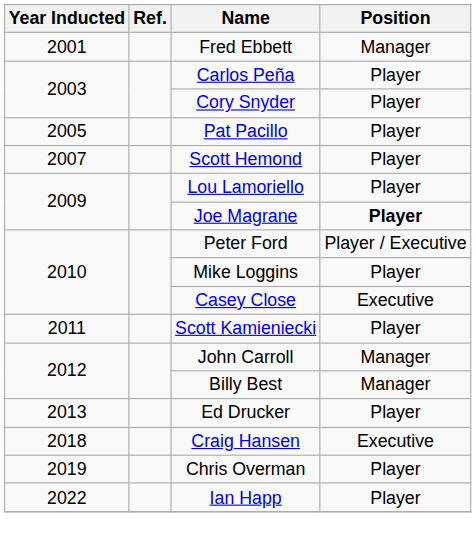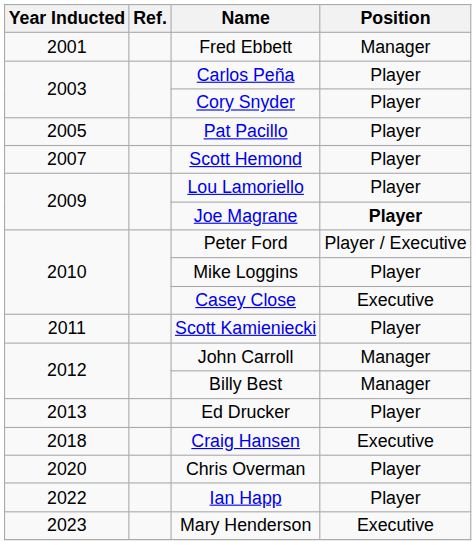(67, 469) 2019 -> (67, 469) 2020
+ row: (246, 525)
